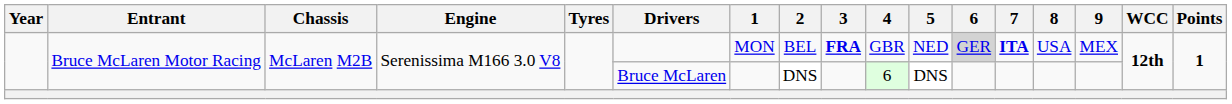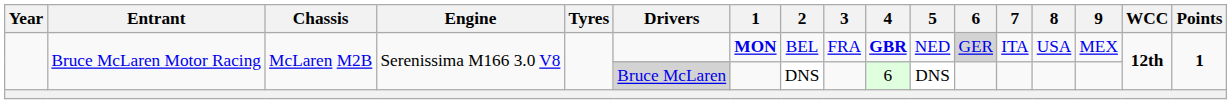(755, 46) normal -> (755, 46) bold
(843, 46) bold -> (844, 46) normal
(887, 46) normal -> (888, 46) bold
(1014, 46) bold -> (1015, 46) normal
(672, 75) no background -> (672, 75) lightgrey background
